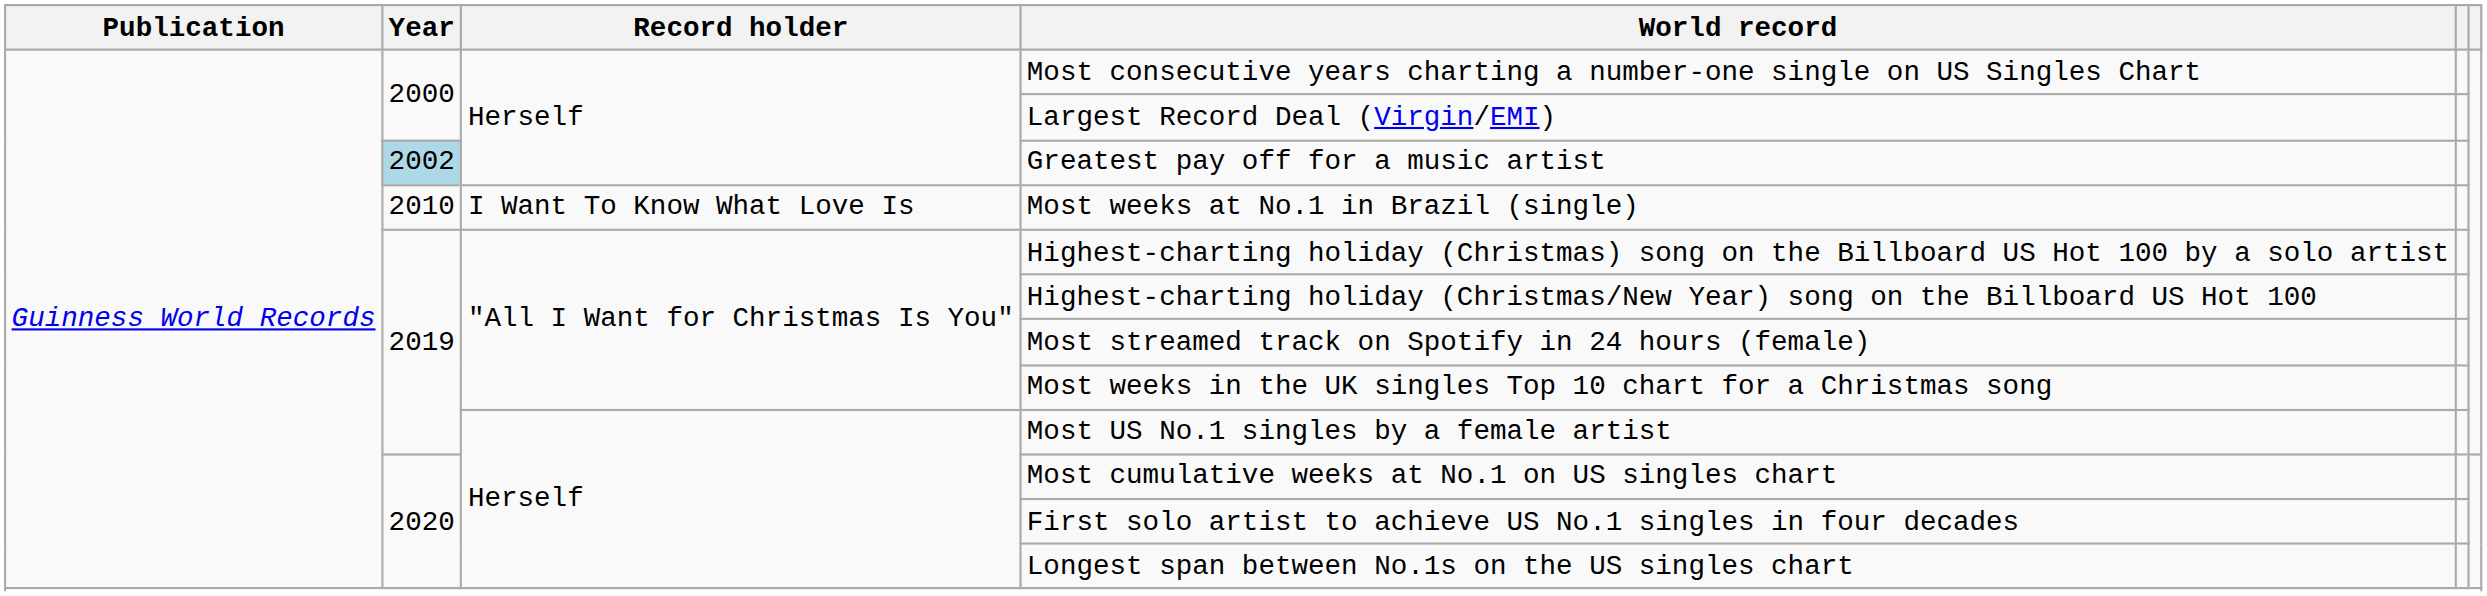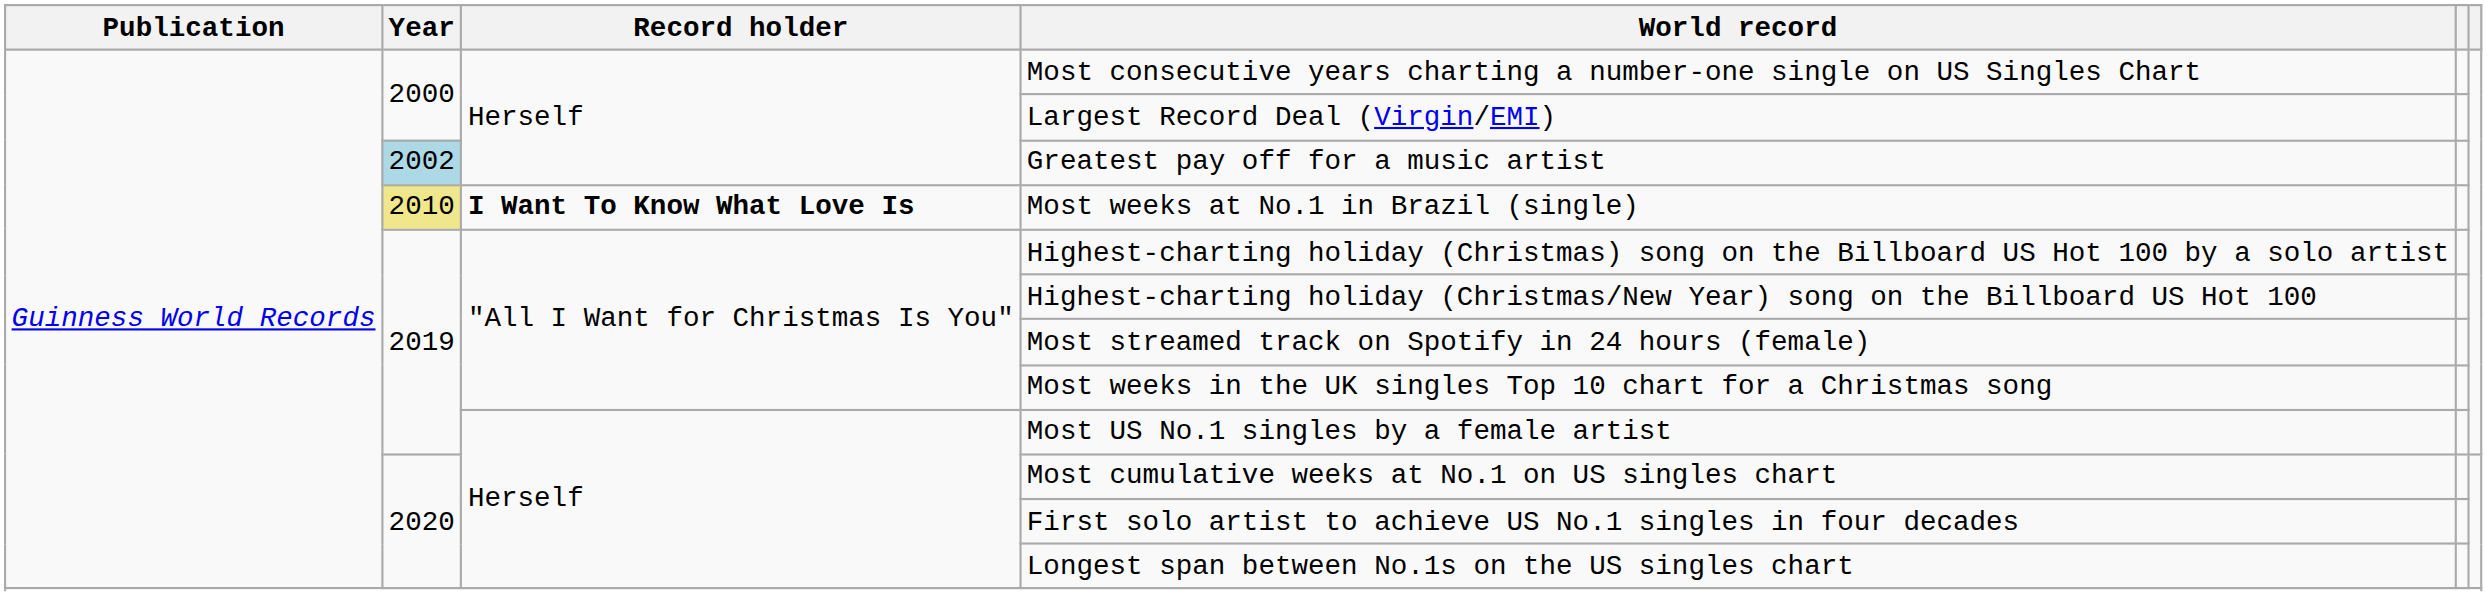(422, 207) no background -> (422, 207) khaki background
(691, 207) normal -> (691, 207) bold
